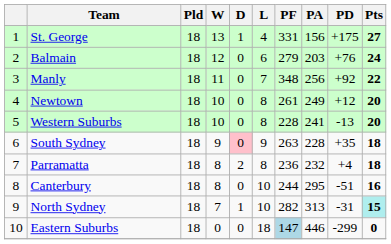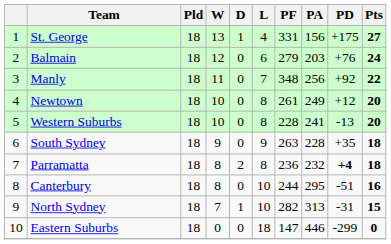(241, 143) pink background -> (241, 143) no background
(345, 164) normal -> (345, 164) bold
(374, 206) paleturquoise background -> (374, 206) no background
(288, 228) lightblue background -> (288, 228) no background
